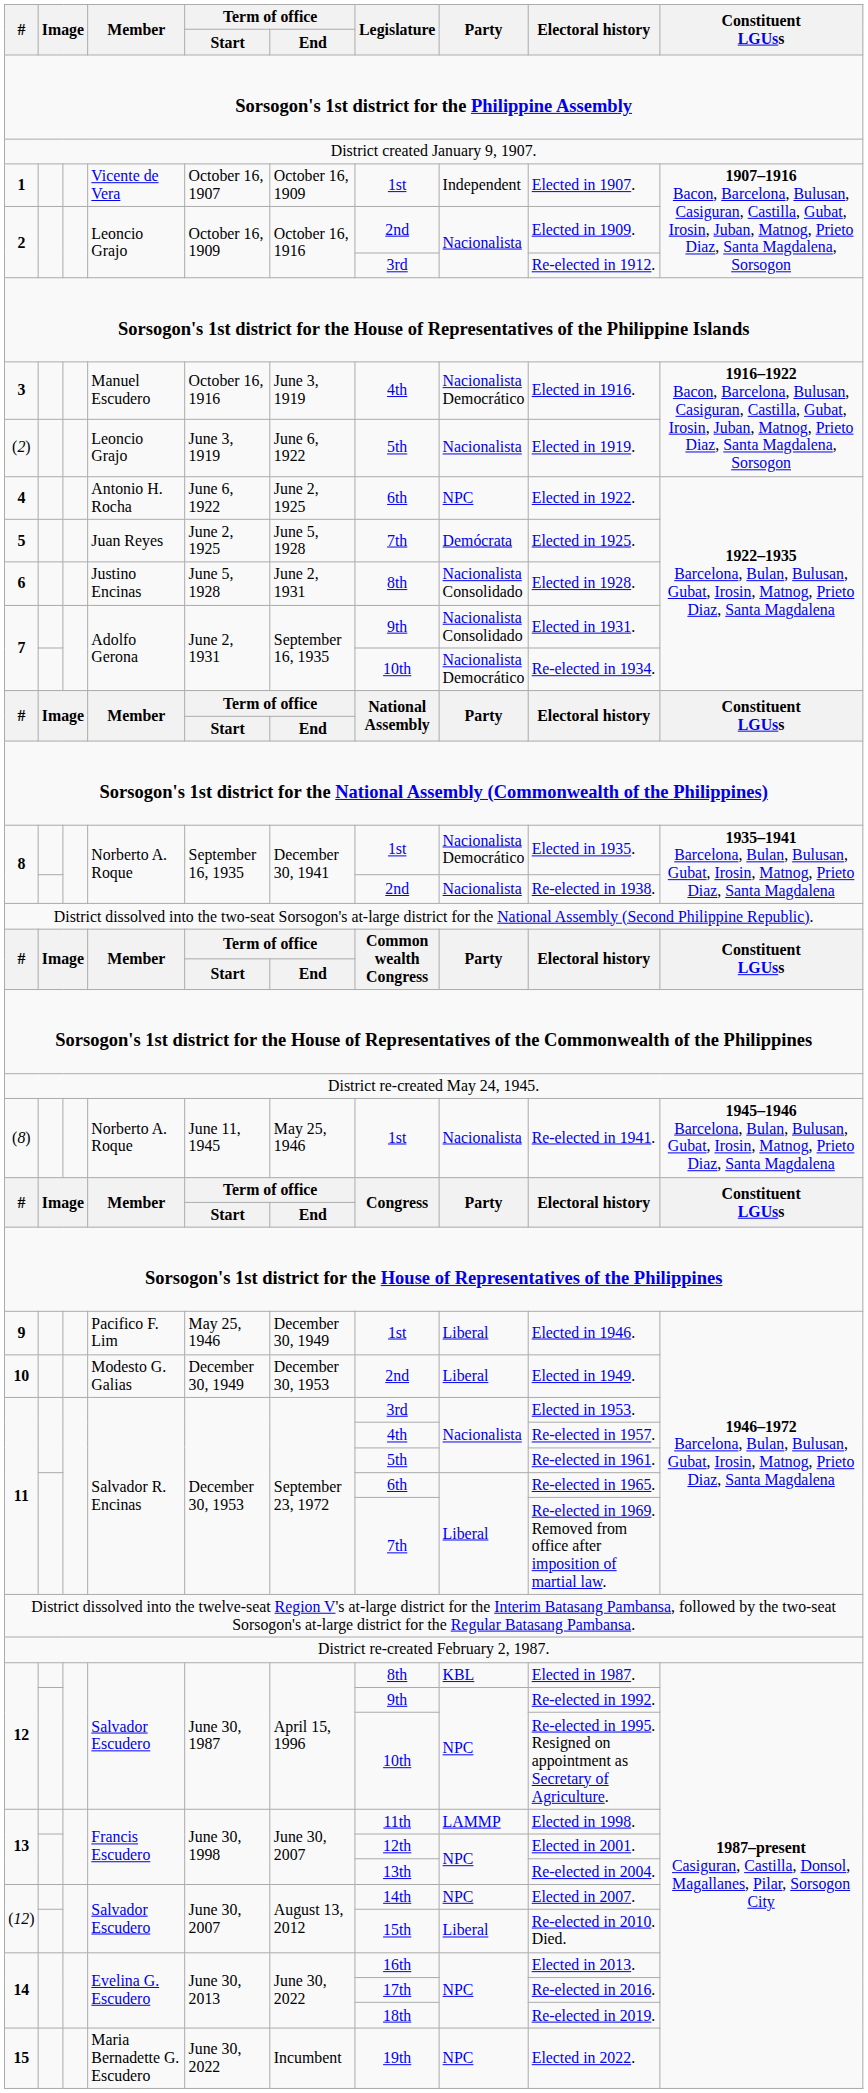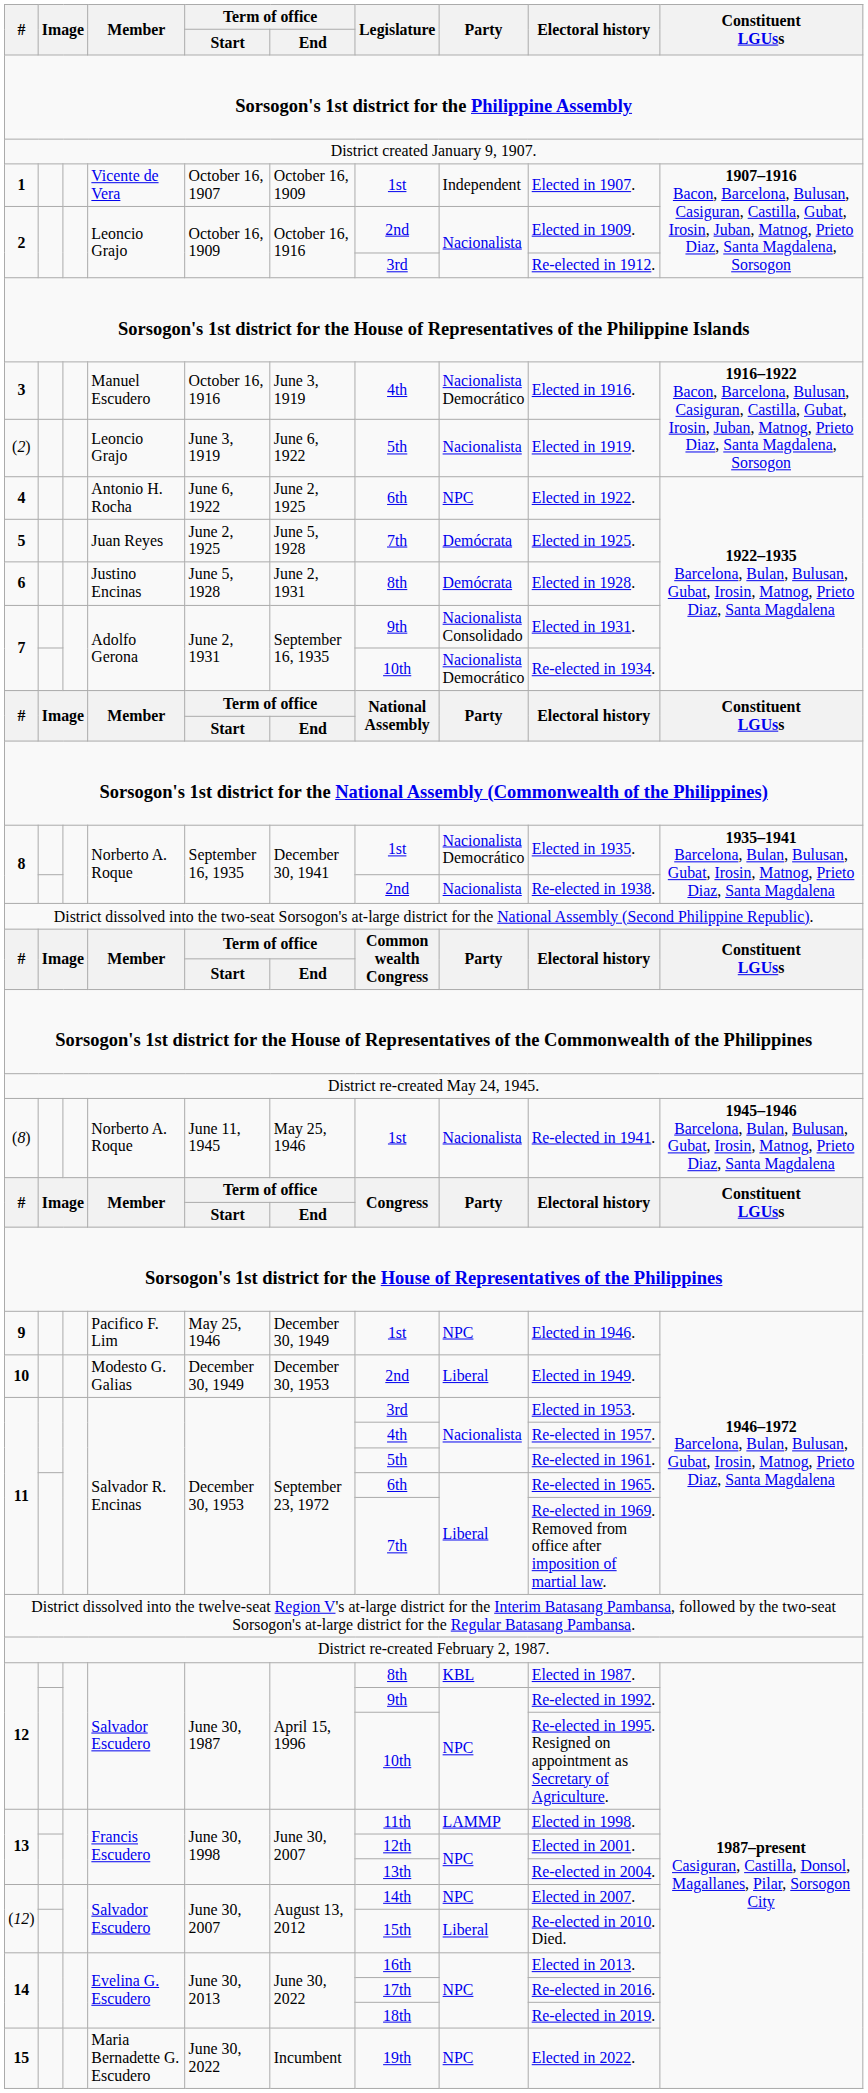(483, 583) Nacionalista Consolidado -> (477, 583) Demócrata
(465, 1332) Liberal -> (458, 1332) NPC
